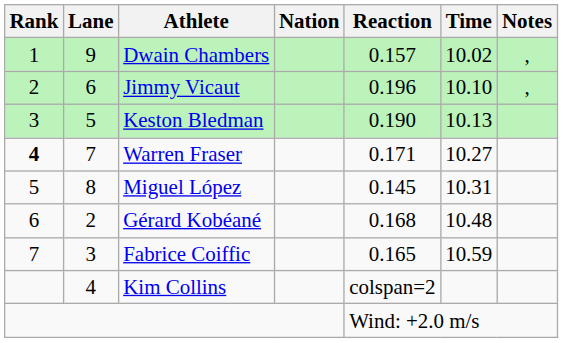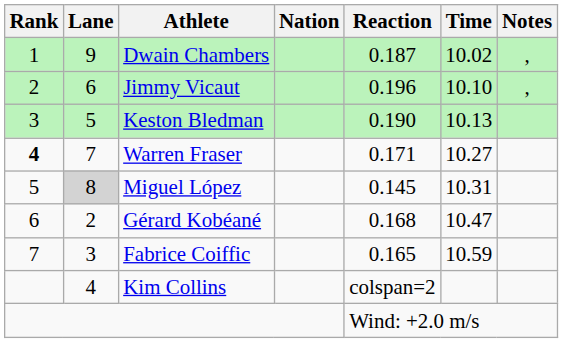(392, 54) 0.157 -> (392, 54) 0.187
(91, 187) no background -> (91, 187) lightgrey background
(469, 220) 10.48 -> (469, 220) 10.47
